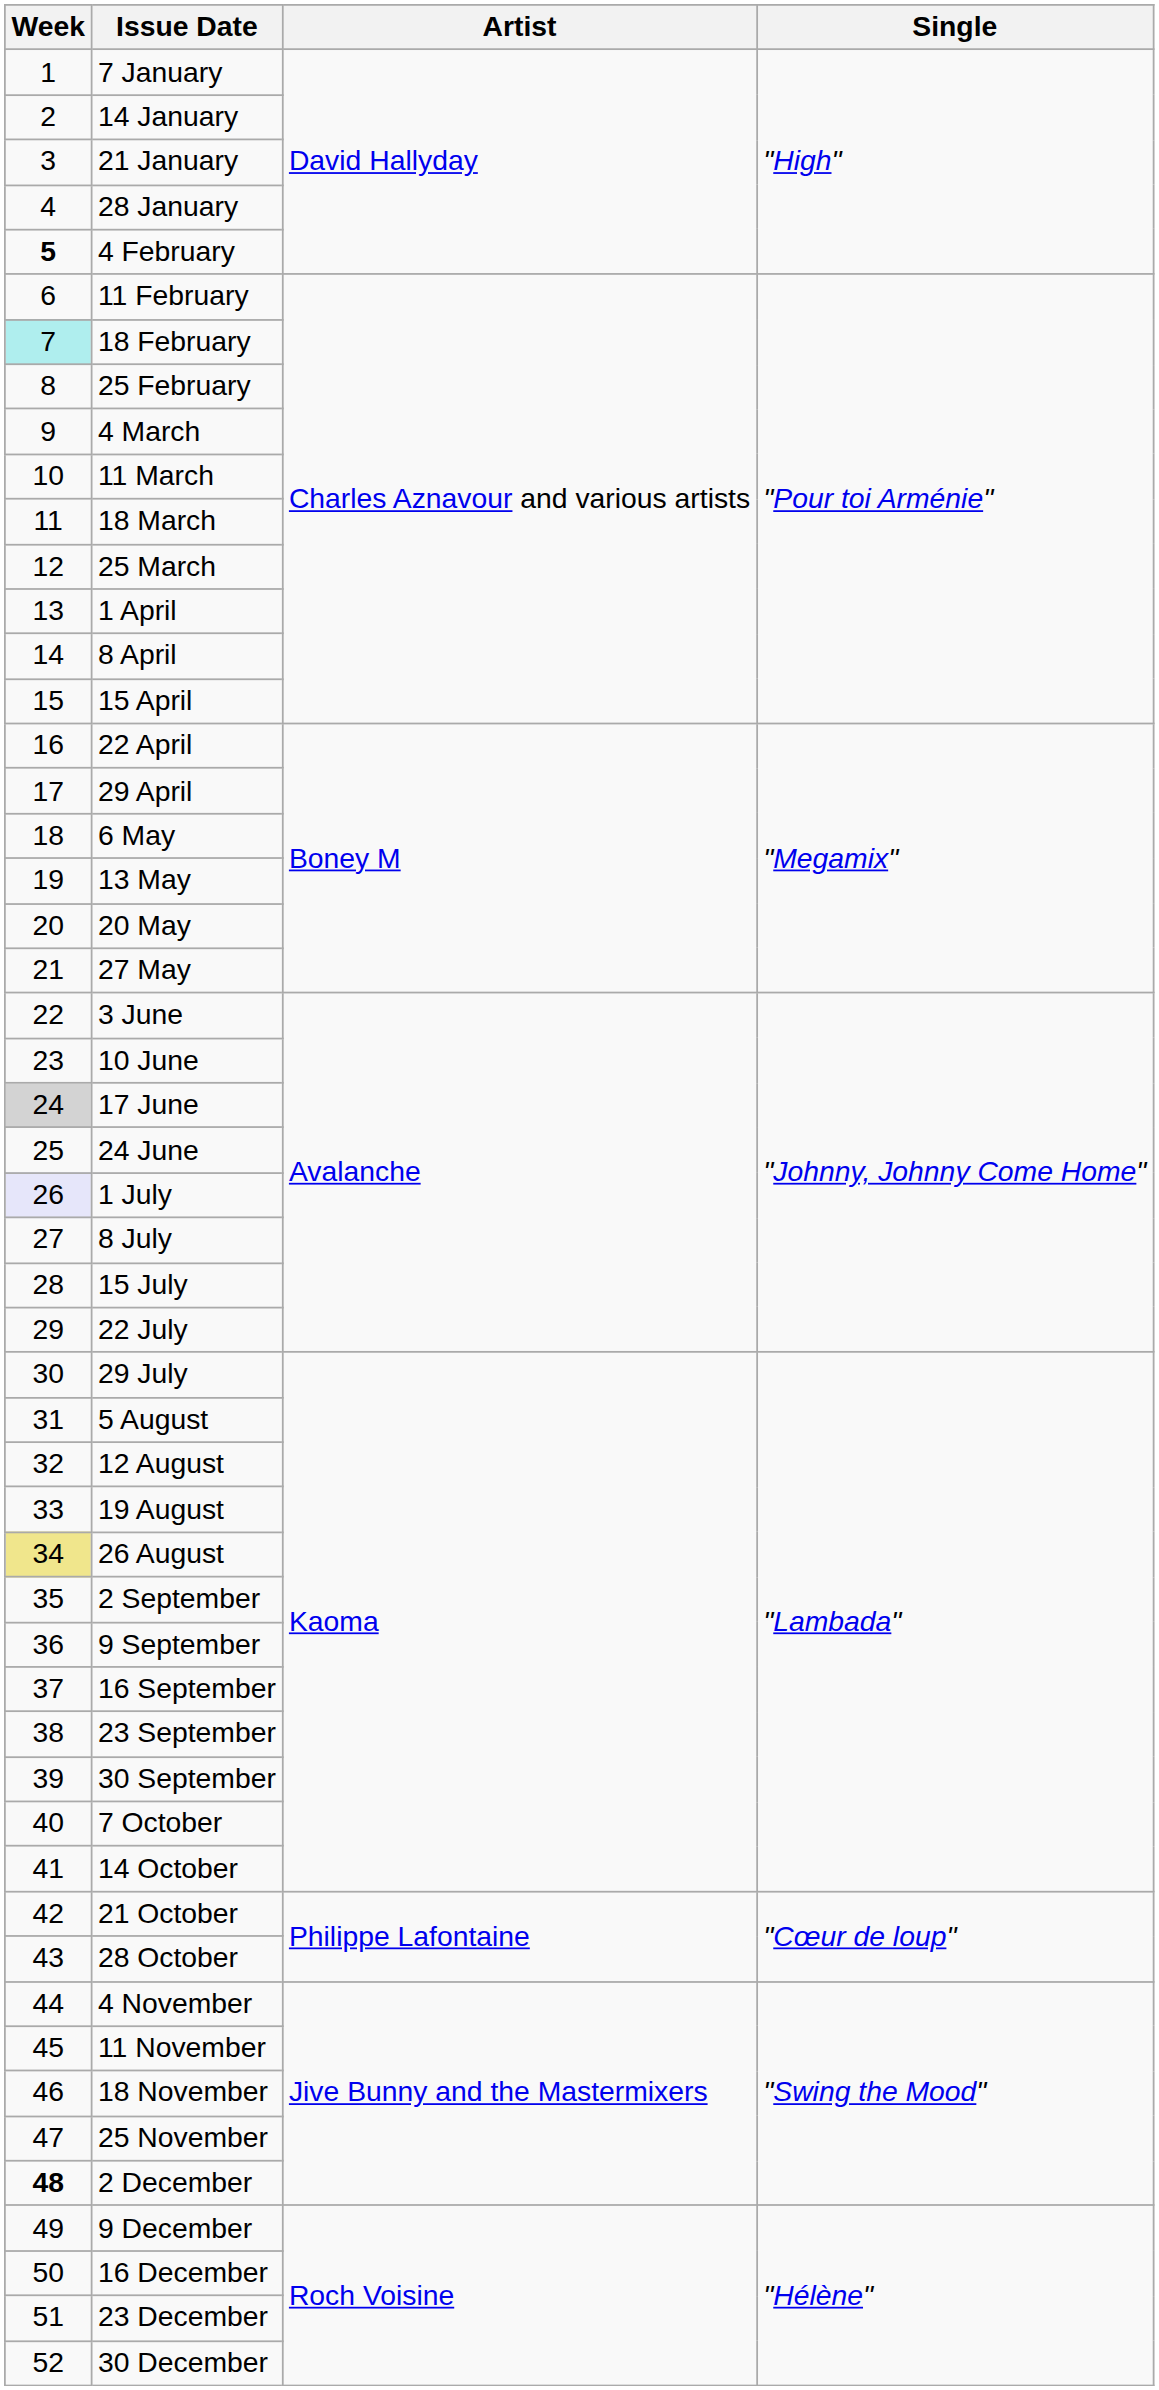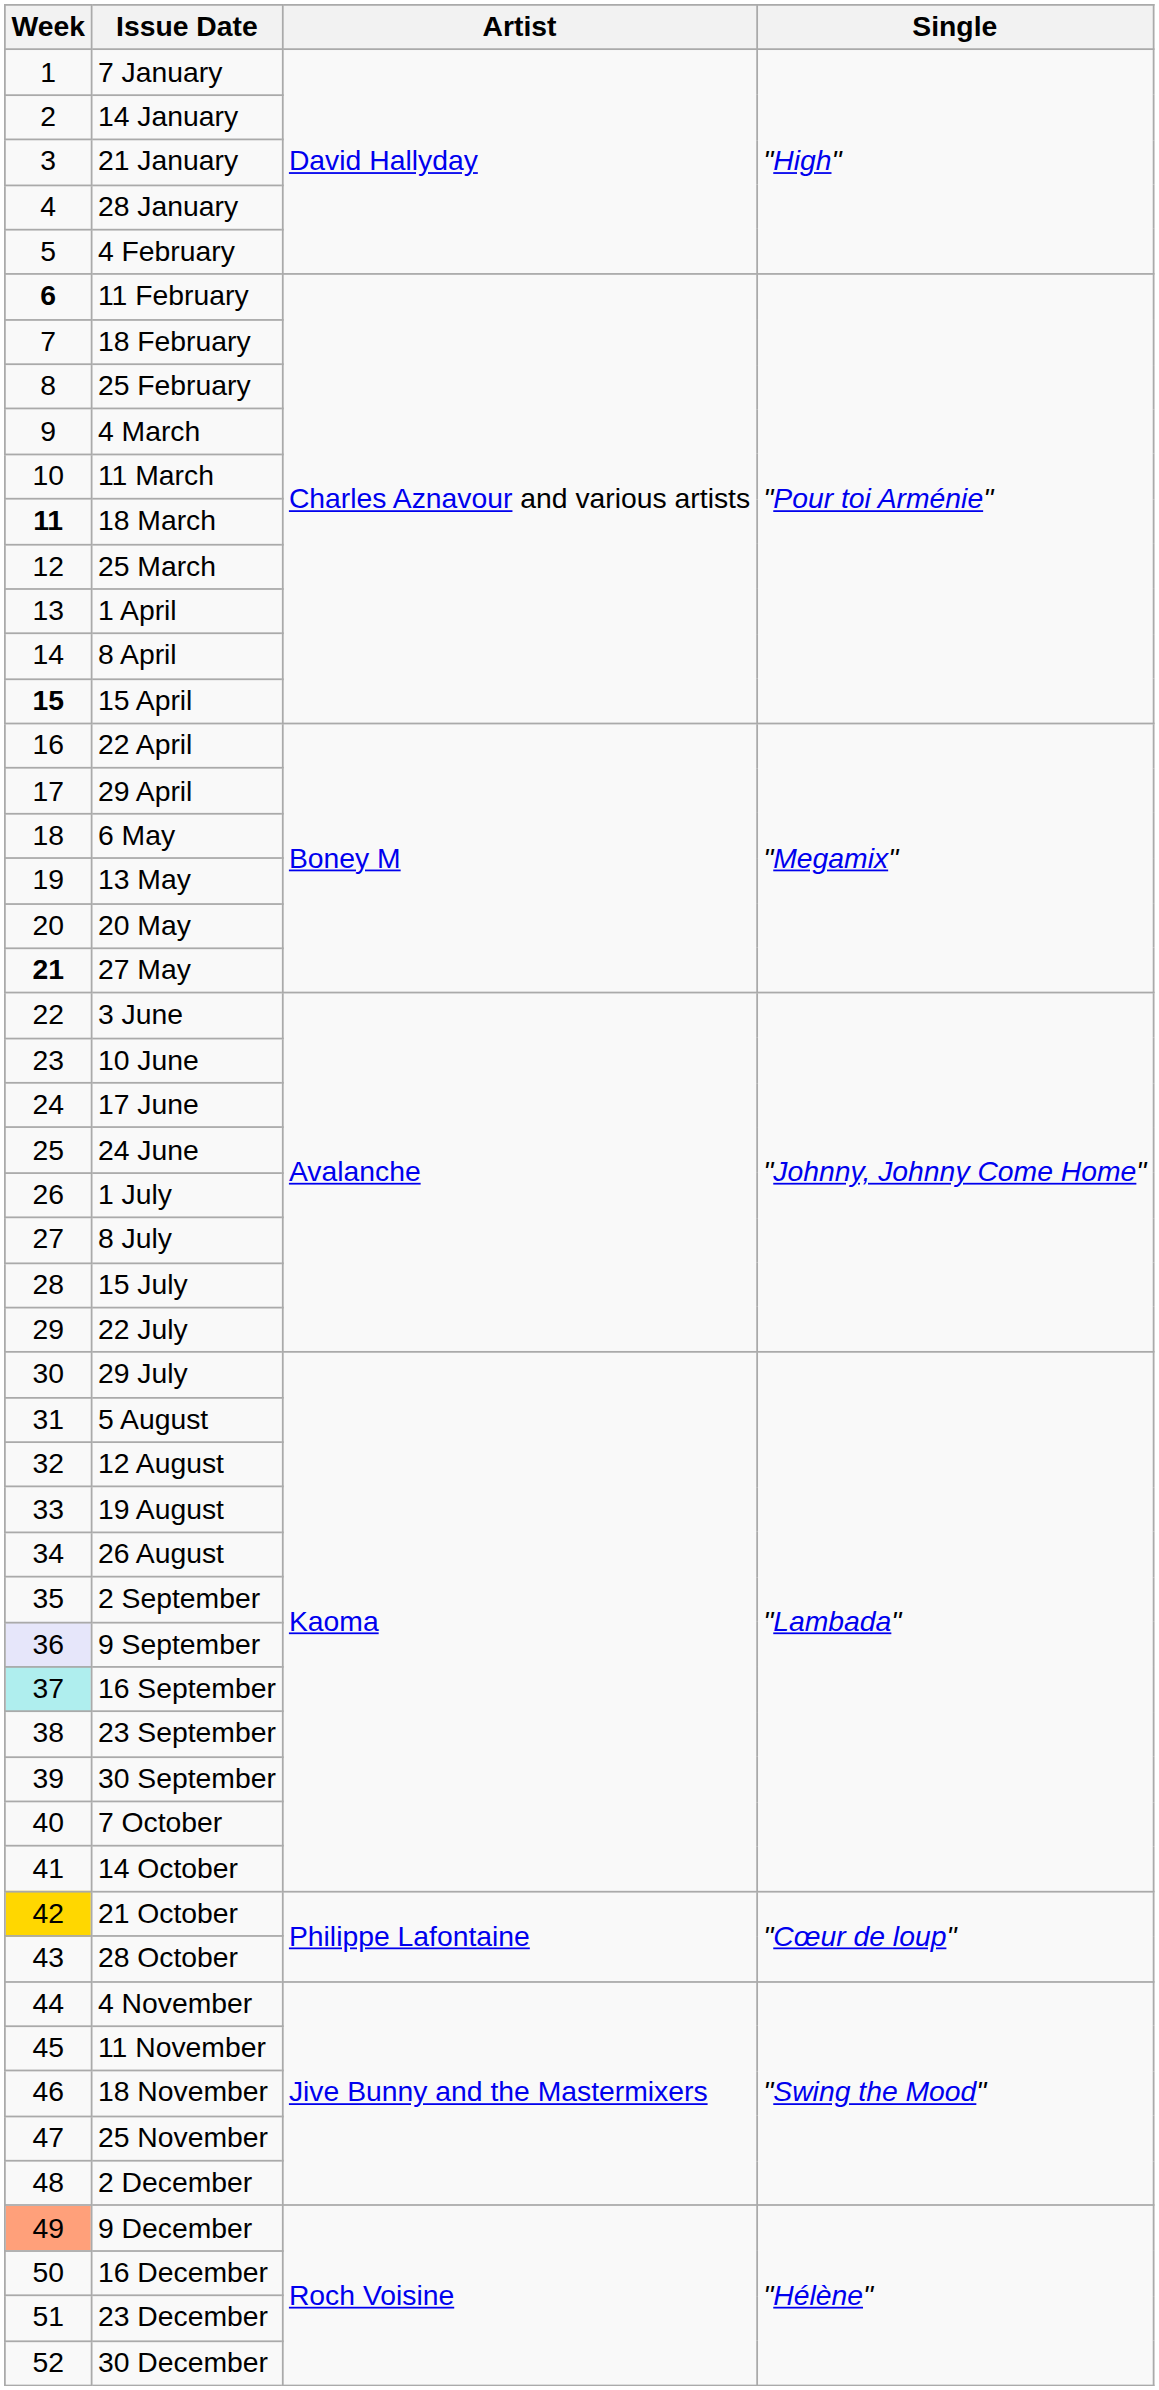(48, 251) bold -> (48, 251) normal
(48, 296) normal -> (48, 296) bold
(48, 341) paleturquoise background -> (48, 341) no background
(48, 521) normal -> (48, 521) bold
(48, 700) normal -> (48, 700) bold
(48, 970) normal -> (48, 970) bold
(48, 1104) lightgrey background -> (48, 1104) no background
(48, 1194) lavender background -> (48, 1194) no background
(48, 1554) khaki background -> (48, 1554) no background
(48, 1643) no background -> (48, 1643) lavender background
(48, 1688) no background -> (48, 1688) paleturquoise background
(48, 1913) no background -> (48, 1913) gold background
(48, 2182) bold -> (48, 2182) normal
(48, 2227) no background -> (48, 2227) lightsalmon background
